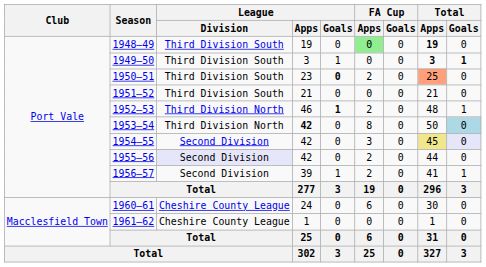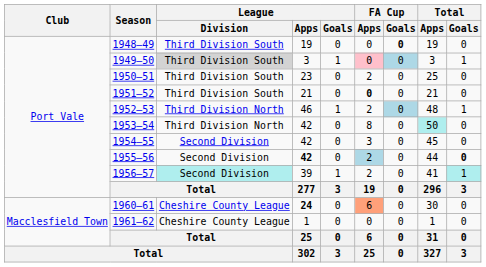(369, 45) lightgreen background -> (369, 45) no background
(401, 45) normal -> (401, 45) bold
(432, 45) bold -> (432, 45) normal
(224, 61) no background -> (224, 61) lightgrey background
(369, 61) no background -> (369, 61) pink background
(401, 61) no background -> (401, 61) lightblue background
(432, 61) bold -> (432, 61) normal
(464, 61) bold -> (464, 61) normal
(338, 77) bold -> (338, 77) normal
(432, 77) lightsalmon background -> (432, 77) no background
(369, 93) normal -> (369, 93) bold
(338, 109) bold -> (338, 109) normal
(401, 109) no background -> (401, 109) lightblue background
(306, 125) bold -> (306, 125) normal
(432, 125) no background -> (432, 125) paleturquoise background
(464, 125) lightblue background -> (464, 125) no background
(432, 141) khaki background -> (432, 141) no background
(464, 141) lavender background -> (464, 141) no background
(224, 157) lavender background -> (224, 157) no background
(306, 157) normal -> (306, 157) bold
(369, 157) no background -> (369, 157) lightblue background
(464, 157) normal -> (464, 157) bold
(224, 173) no background -> (224, 173) paleturquoise background
(464, 173) no background -> (464, 173) paleturquoise background
(306, 206) normal -> (306, 206) bold
(369, 206) no background -> (369, 206) lightsalmon background
